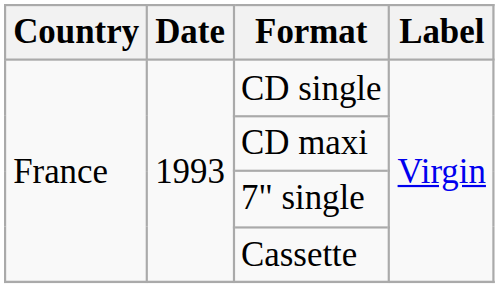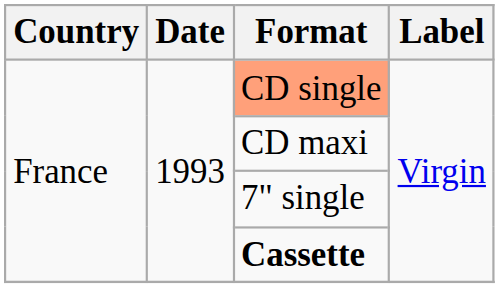(311, 87) no background -> (311, 87) lightsalmon background
(299, 253) normal -> (303, 253) bold
